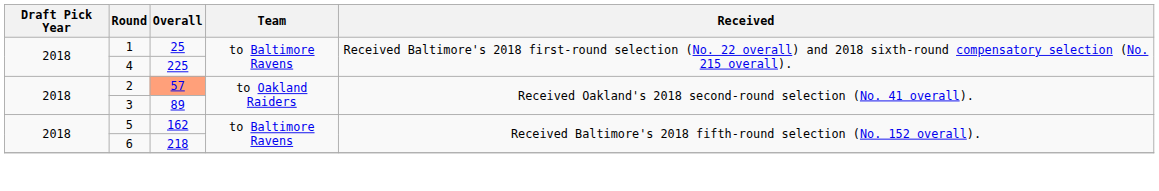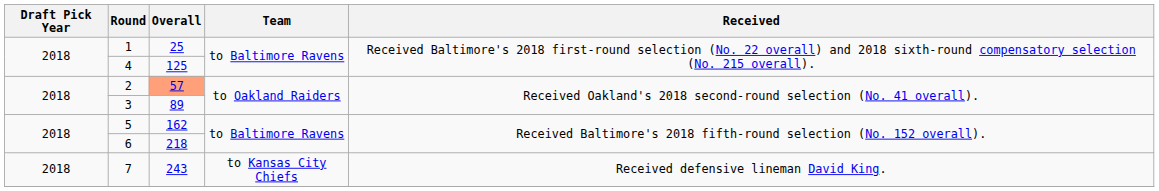(178, 66) 225 -> (177, 66) 125
+ row: (128, 170)
